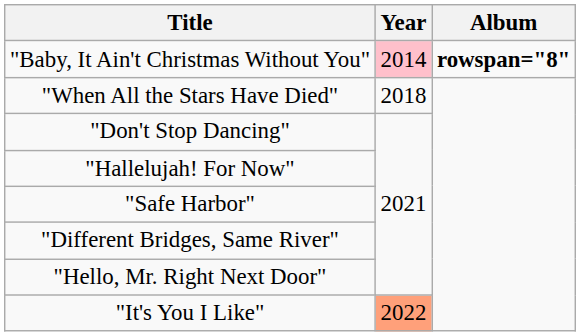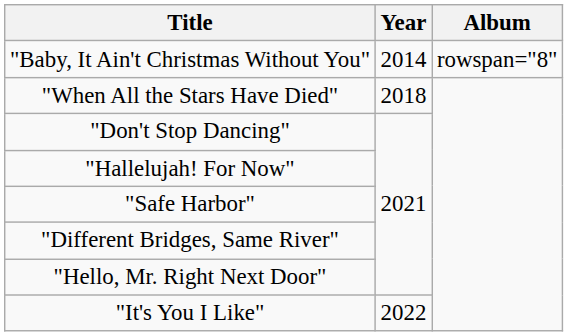(403, 58) pink background -> (403, 58) no background
(504, 58) bold -> (497, 58) normal
(403, 312) lightsalmon background -> (403, 312) no background
